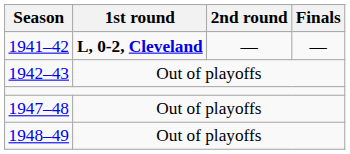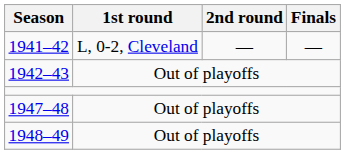(140, 45) bold -> (137, 45) normal
